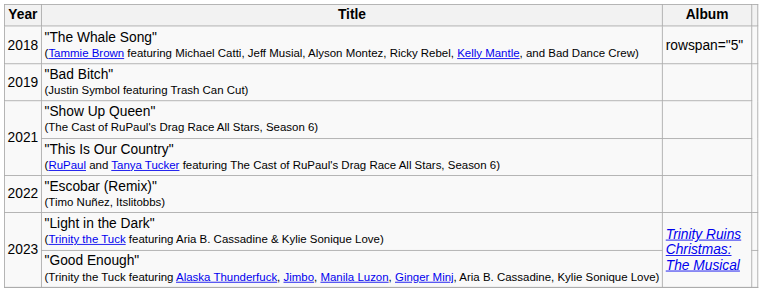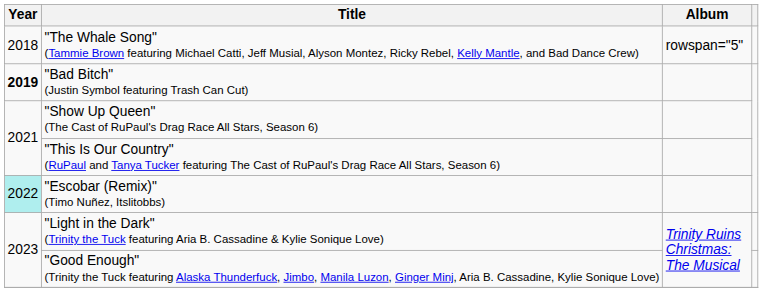(23, 82) normal -> (23, 82) bold
(23, 194) no background -> (23, 194) paleturquoise background
